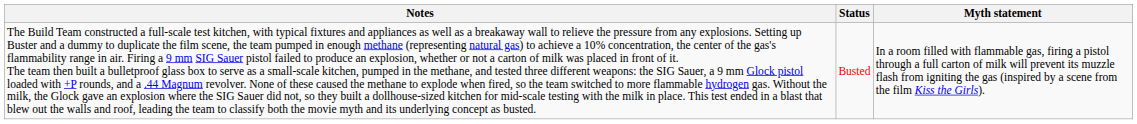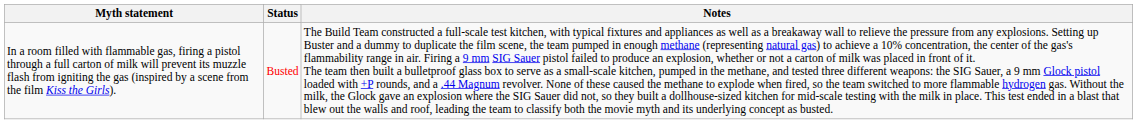columns swapped: (1003, 13) <-> (420, 13)
